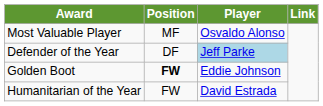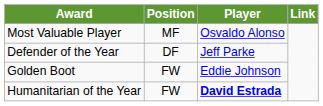(227, 52) lightblue background -> (227, 52) no background
(171, 71) bold -> (171, 71) normal
(238, 91) normal -> (241, 91) bold
